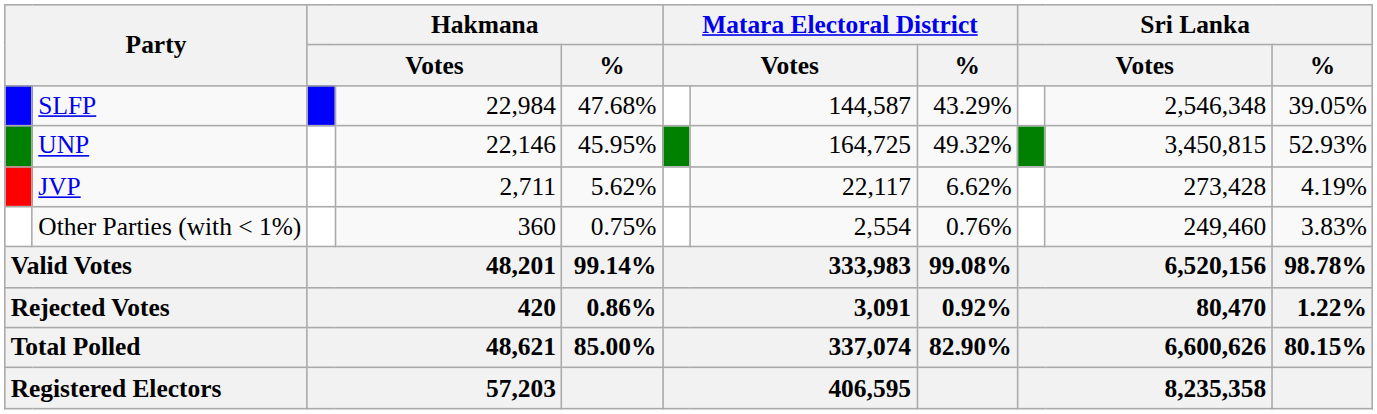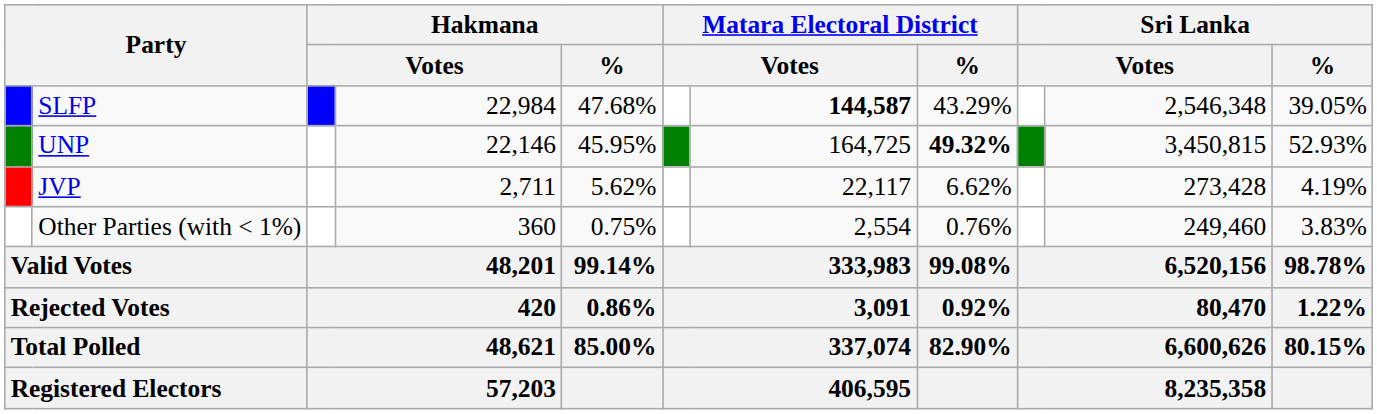(870, 105) normal -> (870, 105) bold
(972, 145) normal -> (970, 145) bold
